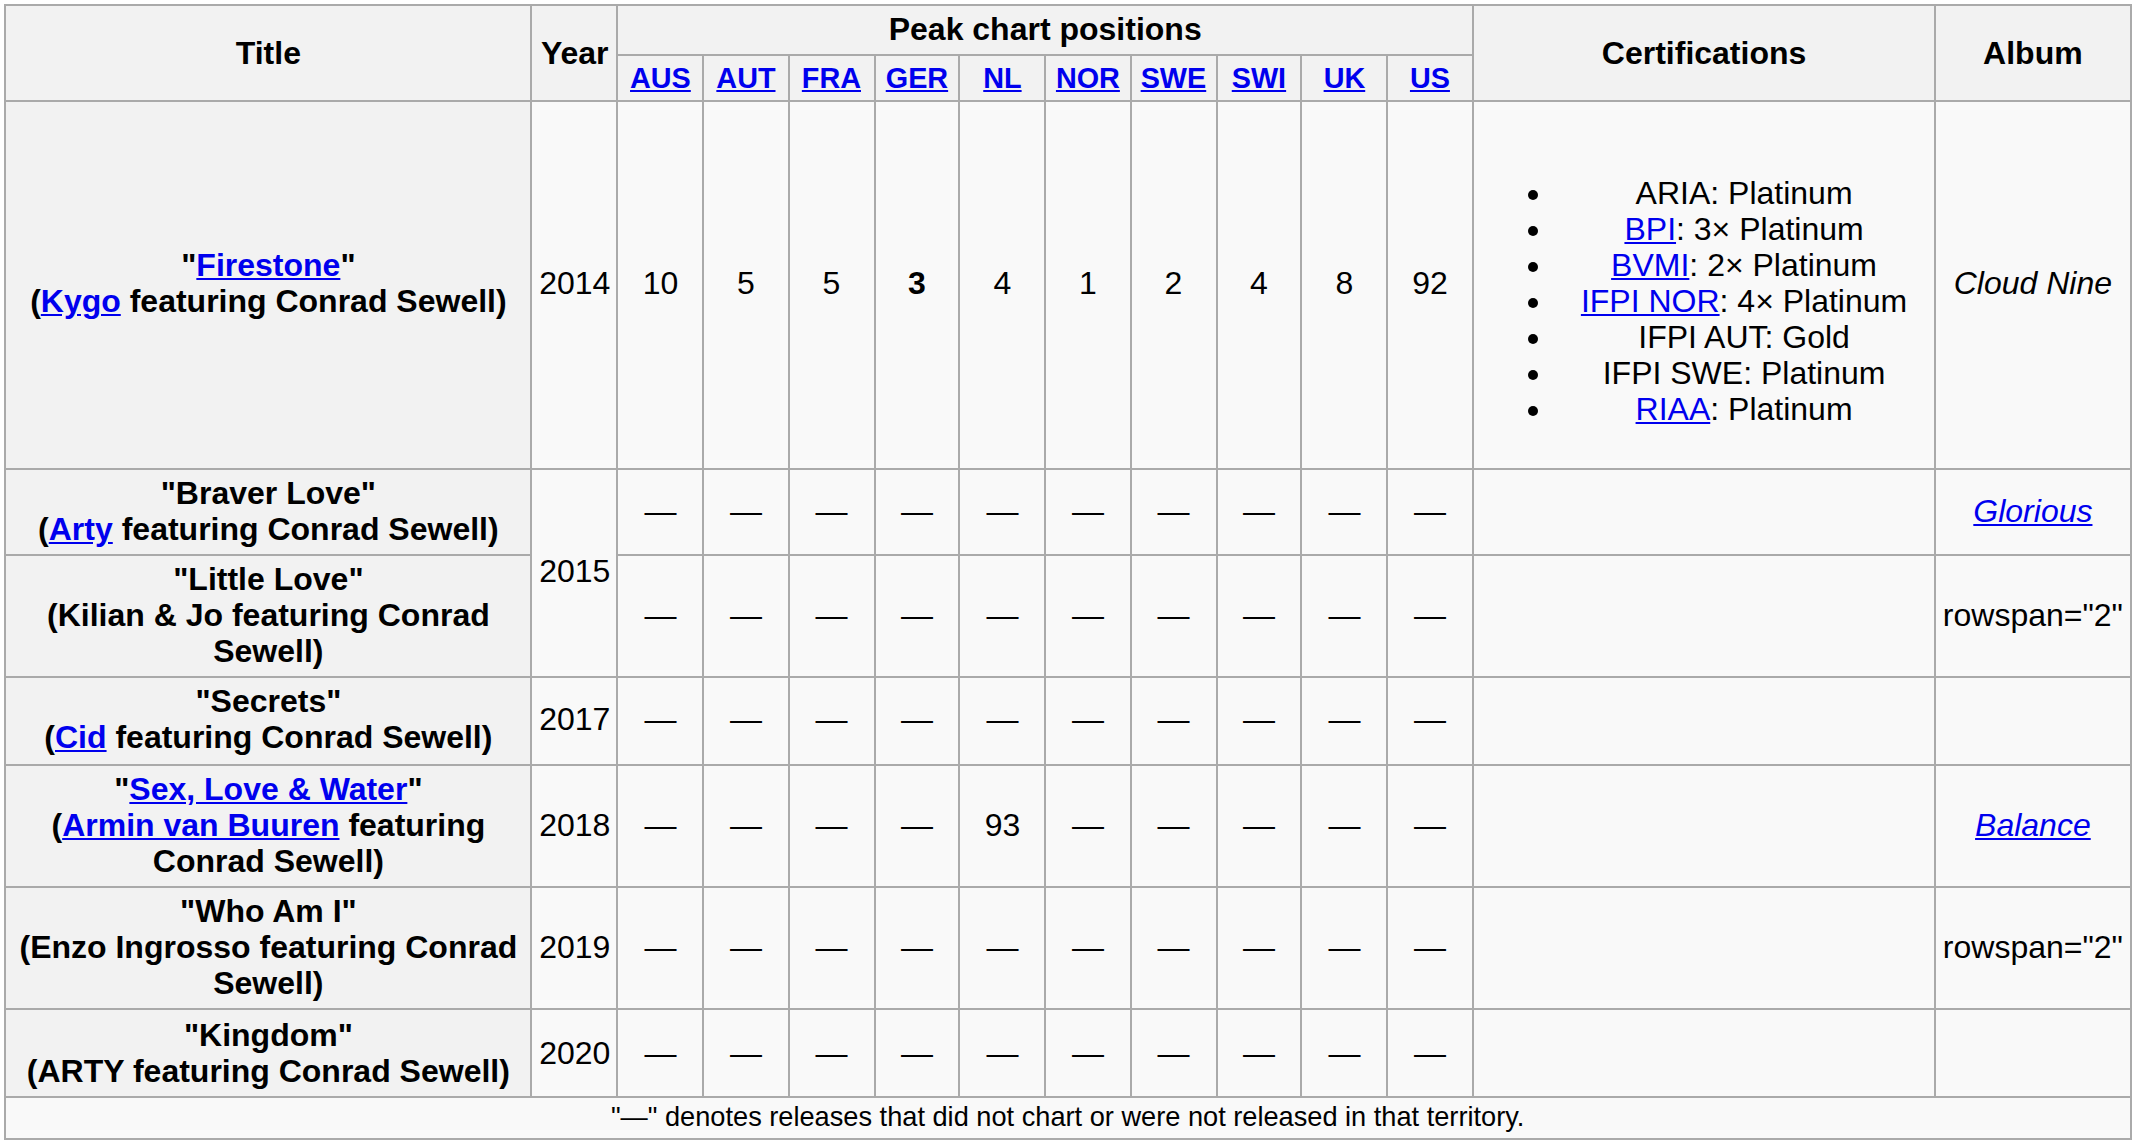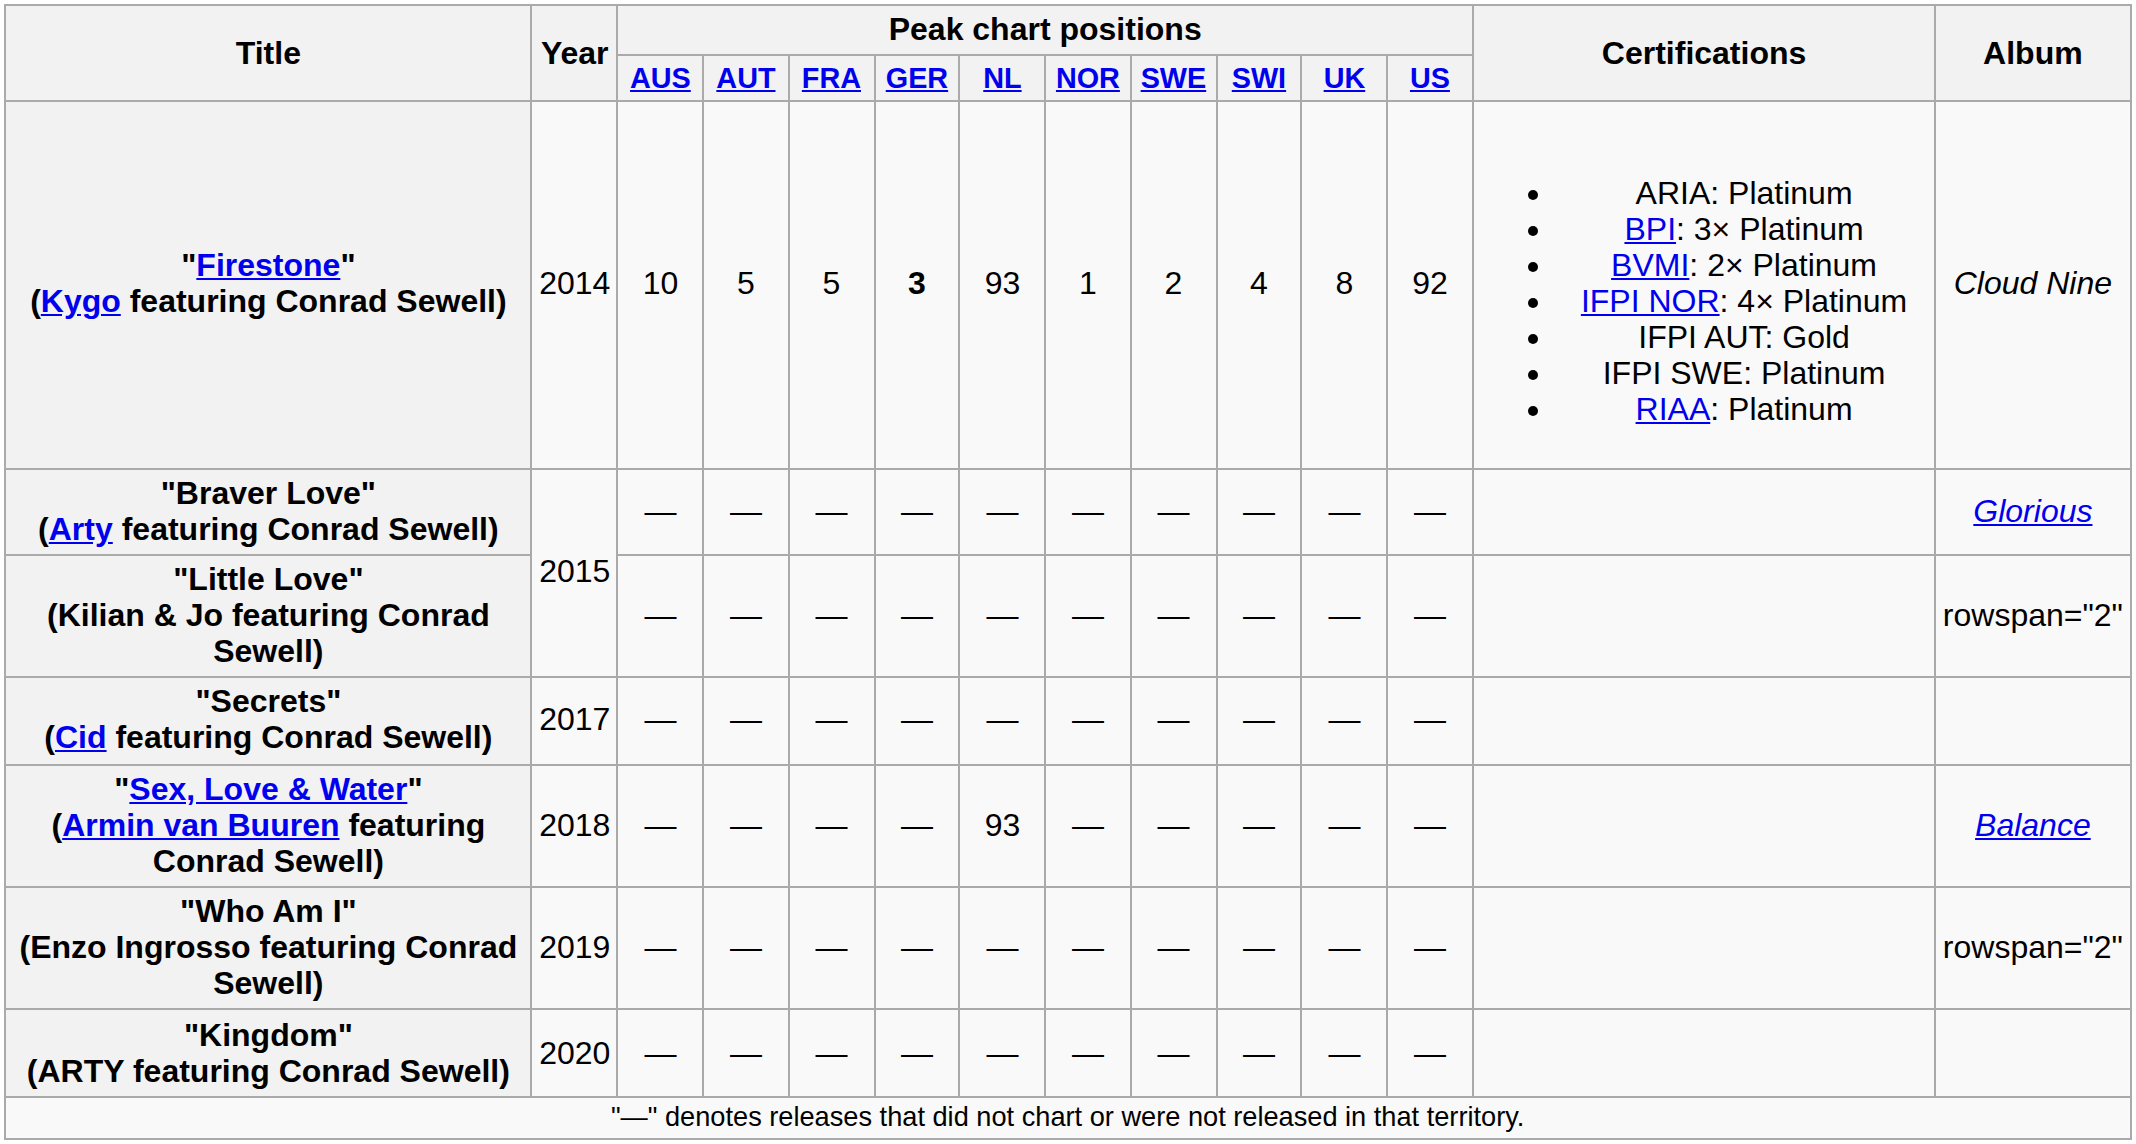(1002, 284) 4 -> (1002, 284) 93
